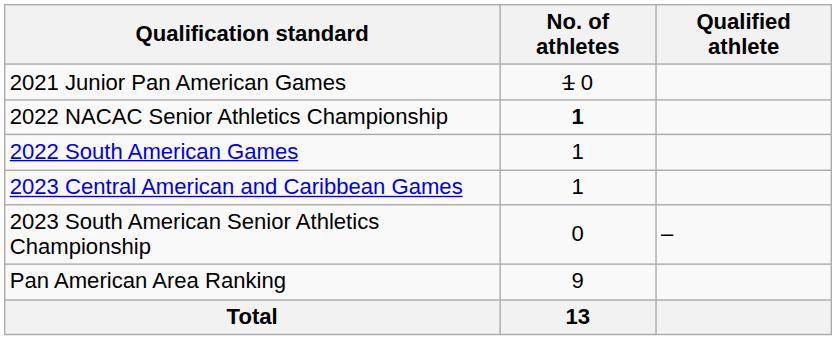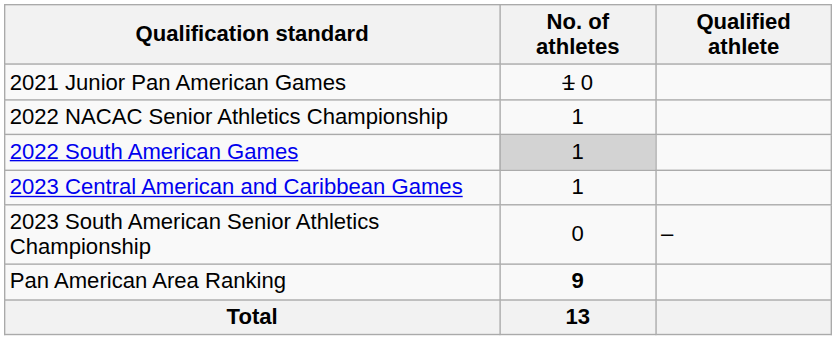(578, 116) bold -> (578, 116) normal
(578, 151) no background -> (578, 151) lightgrey background
(578, 281) normal -> (578, 281) bold
